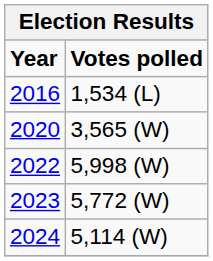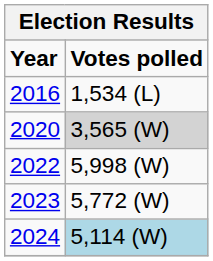(120, 129) no background -> (120, 129) lightgrey background
(119, 237) no background -> (119, 237) lightblue background
